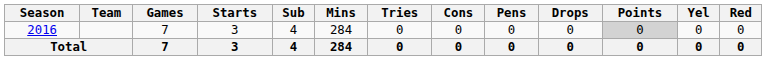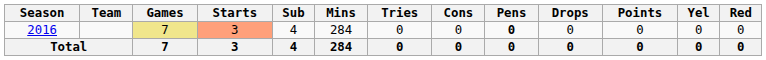(165, 30) no background -> (165, 30) khaki background
(235, 30) no background -> (235, 30) lightsalmon background
(512, 30) normal -> (512, 30) bold
(640, 30) lightgrey background -> (640, 30) no background
